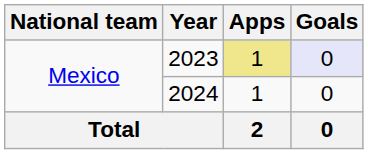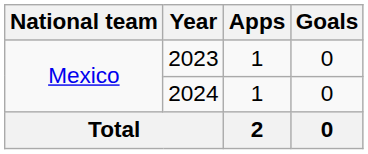(257, 58) khaki background -> (257, 58) no background
(327, 58) lavender background -> (327, 58) no background
